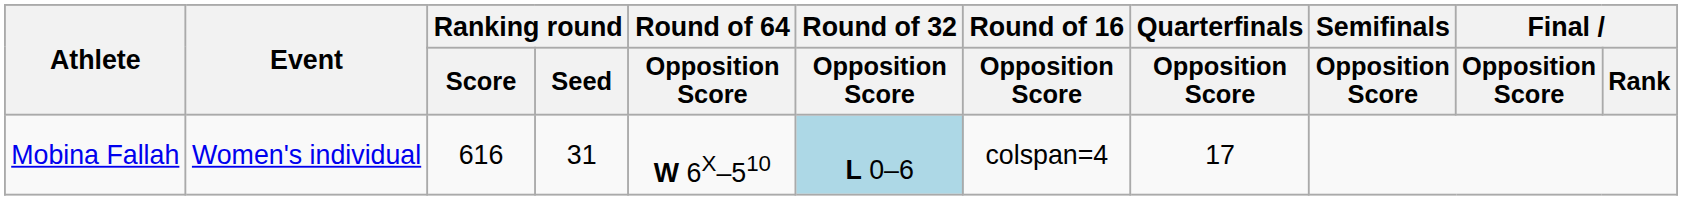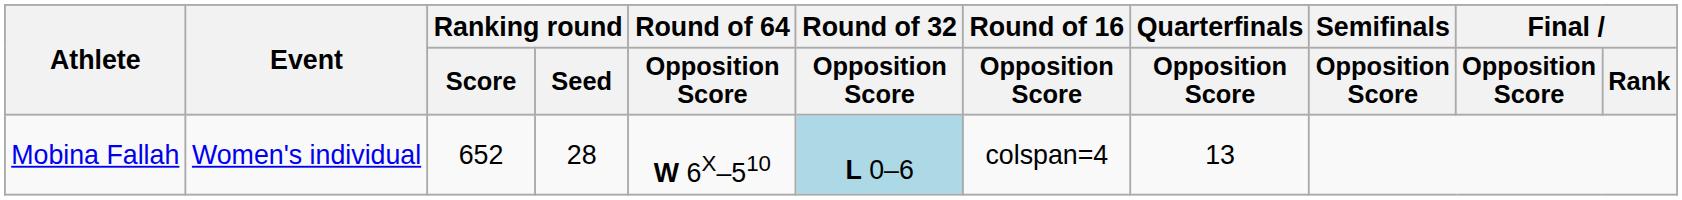(481, 155) 616 -> (481, 155) 652
(582, 155) 31 -> (582, 155) 28
(1220, 155) 17 -> (1220, 155) 13
